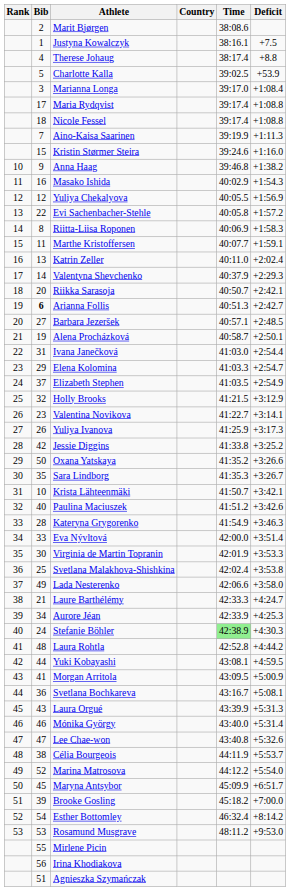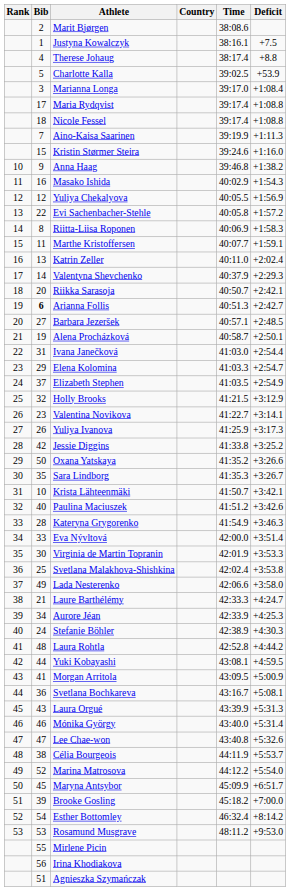(234, 631) lightgreen background -> (234, 631) no background
